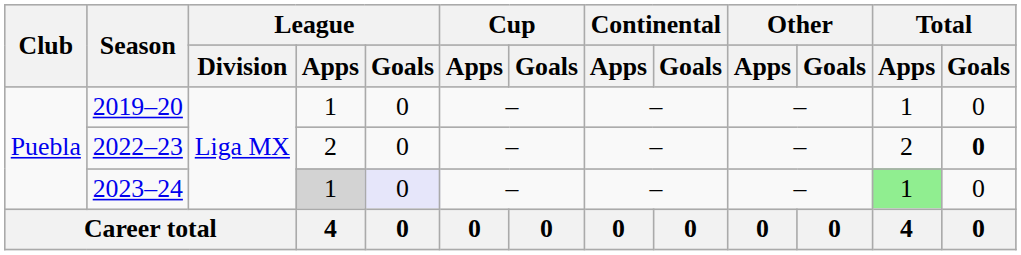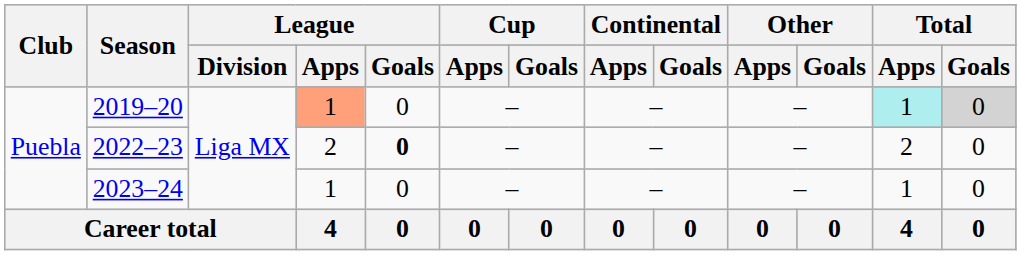(330, 106) no background -> (330, 106) lightsalmon background
(907, 106) no background -> (907, 106) paleturquoise background
(979, 106) no background -> (979, 106) lightgrey background
(402, 147) normal -> (402, 147) bold
(979, 147) bold -> (979, 147) normal
(330, 188) lightgrey background -> (330, 188) no background
(402, 188) lavender background -> (402, 188) no background
(907, 188) lightgreen background -> (907, 188) no background
